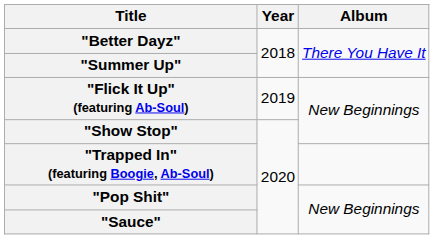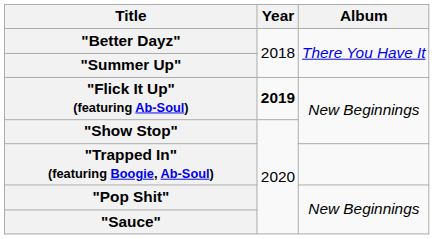(278, 98) normal -> (278, 98) bold
